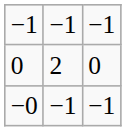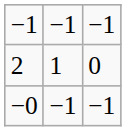(17, 65) 0 -> (17, 65) 2
(56, 65) 2 -> (56, 65) 1
